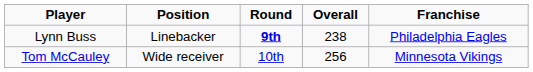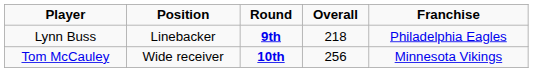(335, 36) 238 -> (335, 36) 218
(271, 57) normal -> (271, 57) bold
